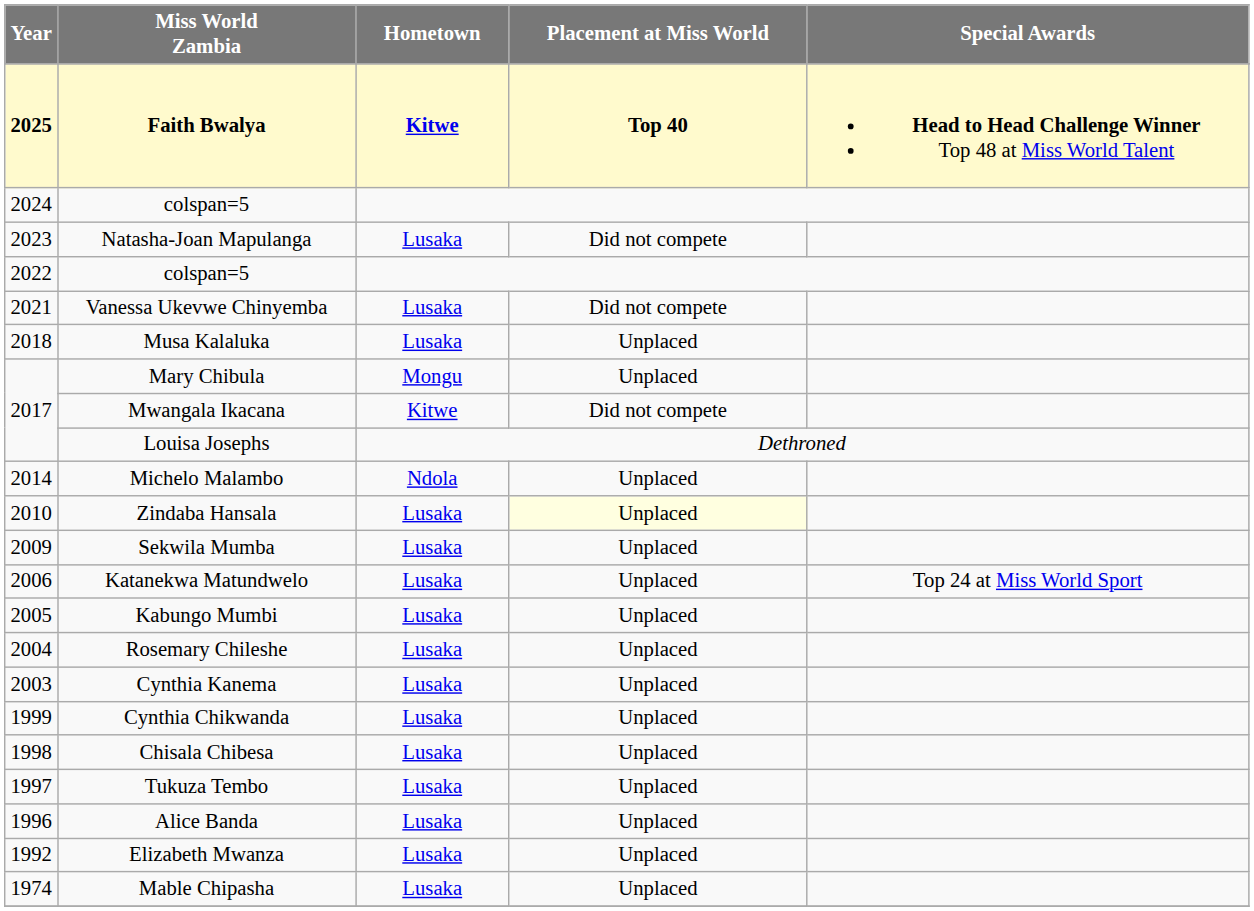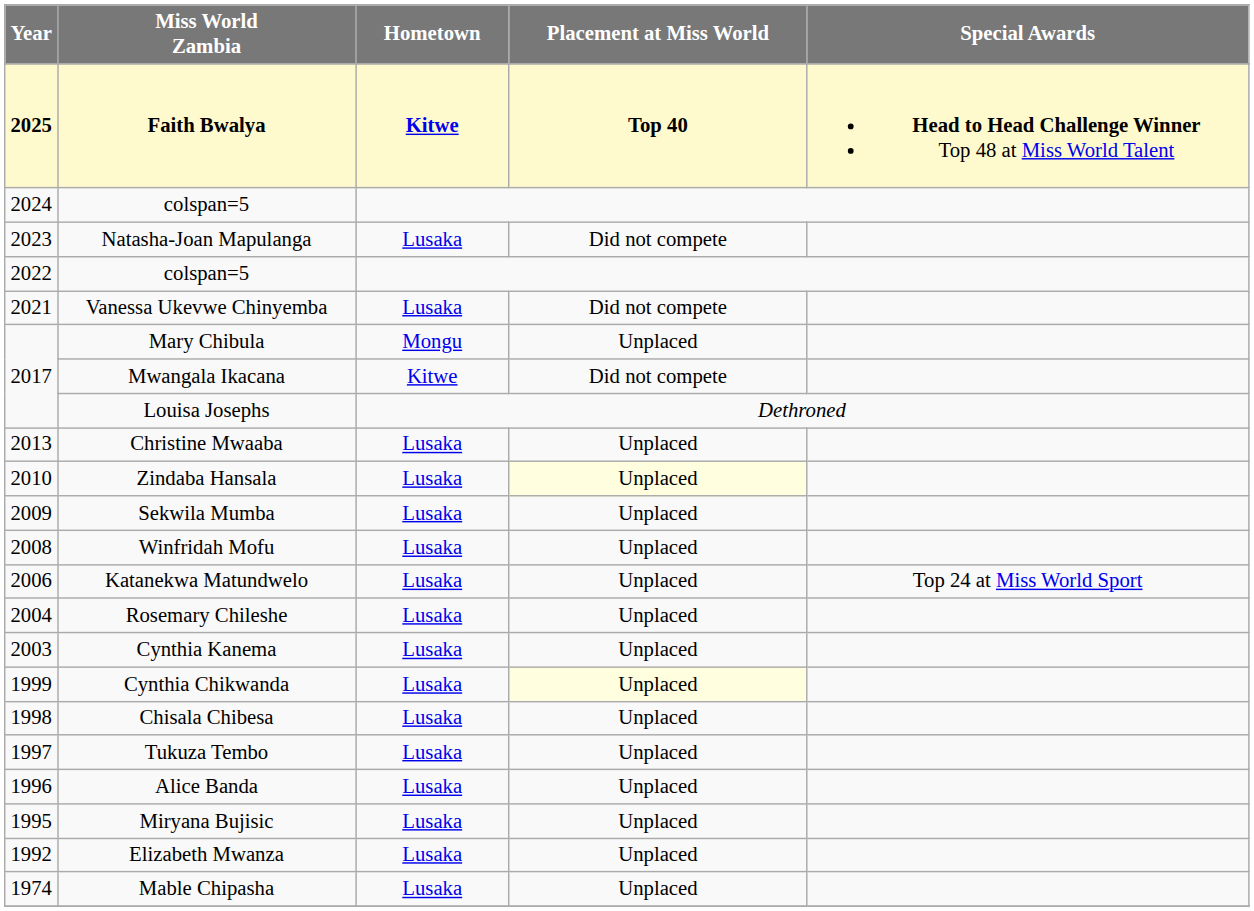- row: (31, 342)
- row: (31, 478)
+ row: (31, 444)
+ row: (31, 547)
- row: (31, 615)
(658, 718) no background -> (658, 684) lightyellow background
+ row: (31, 820)
